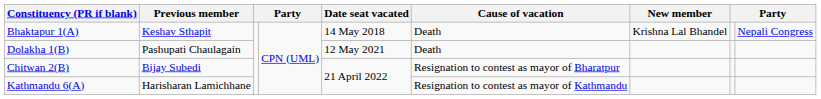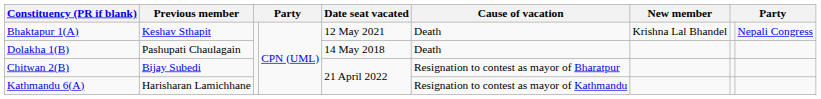(354, 31) 14 May 2018 -> (354, 31) 12 May 2021
(354, 49) 12 May 2021 -> (354, 49) 14 May 2018
